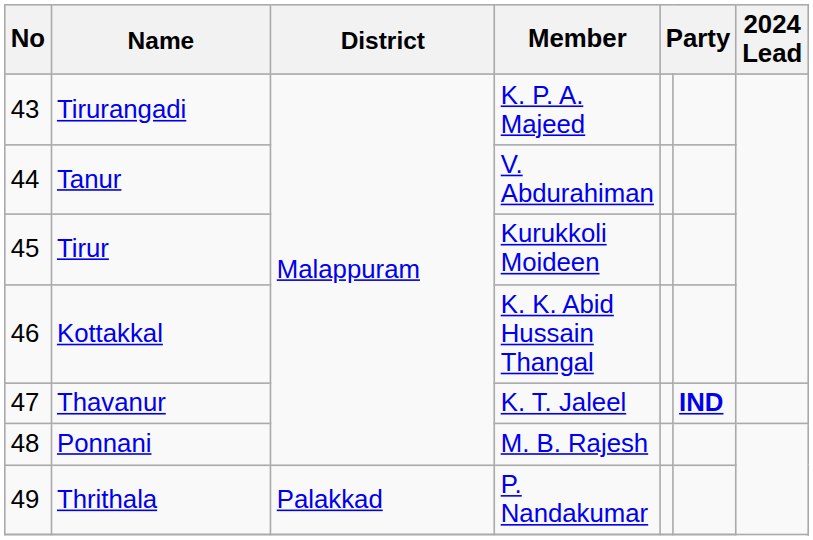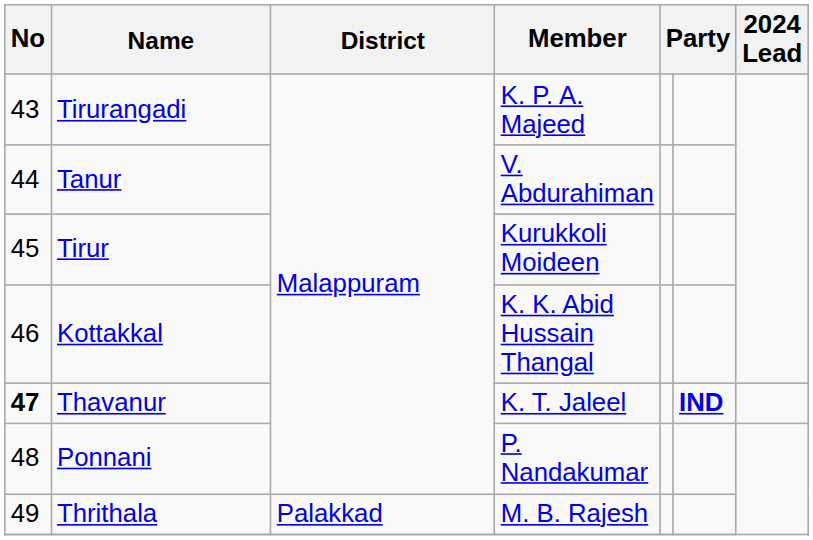(25, 403) normal -> (25, 403) bold
(574, 443) M. B. Rajesh -> (574, 458) P. Nandakumar
(574, 499) P. Nandakumar -> (574, 513) M. B. Rajesh
